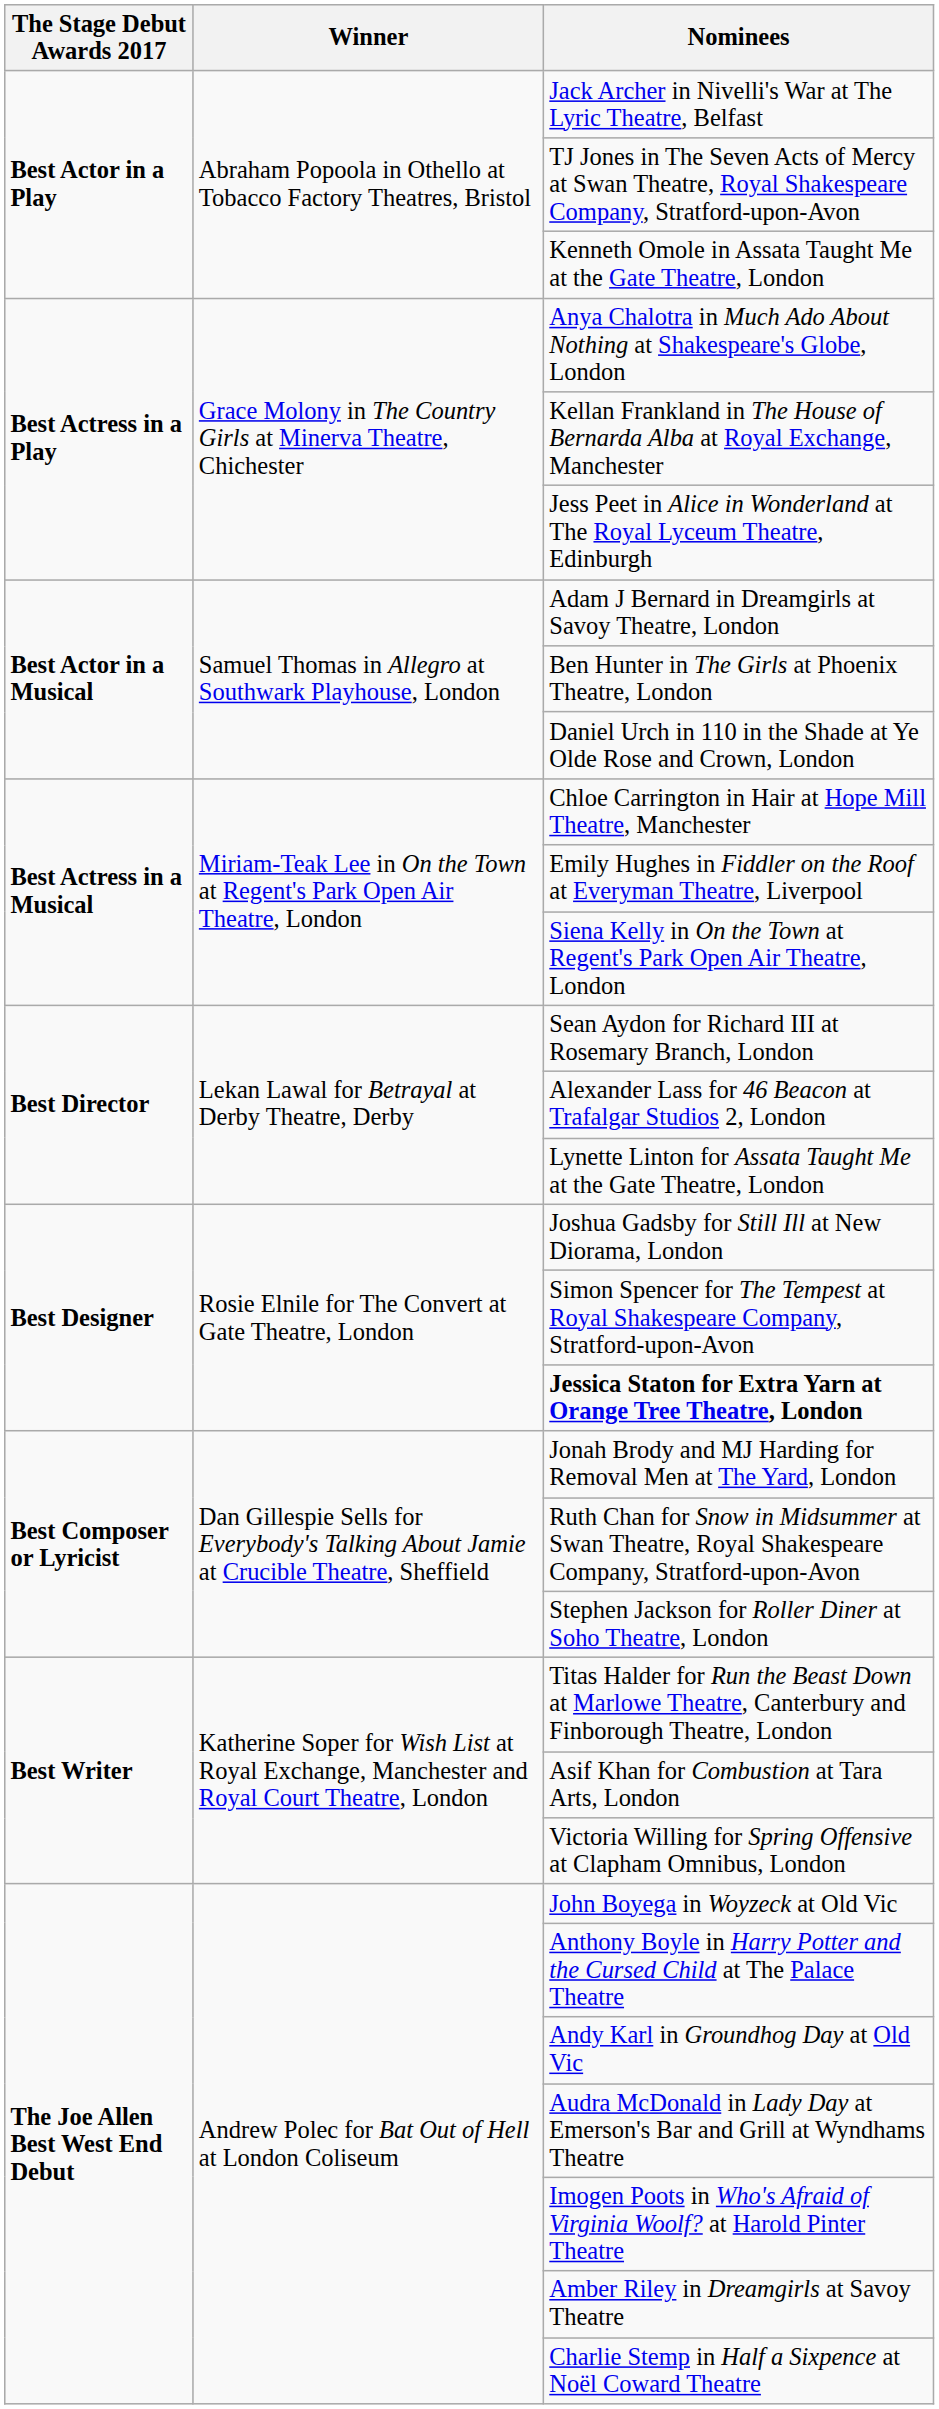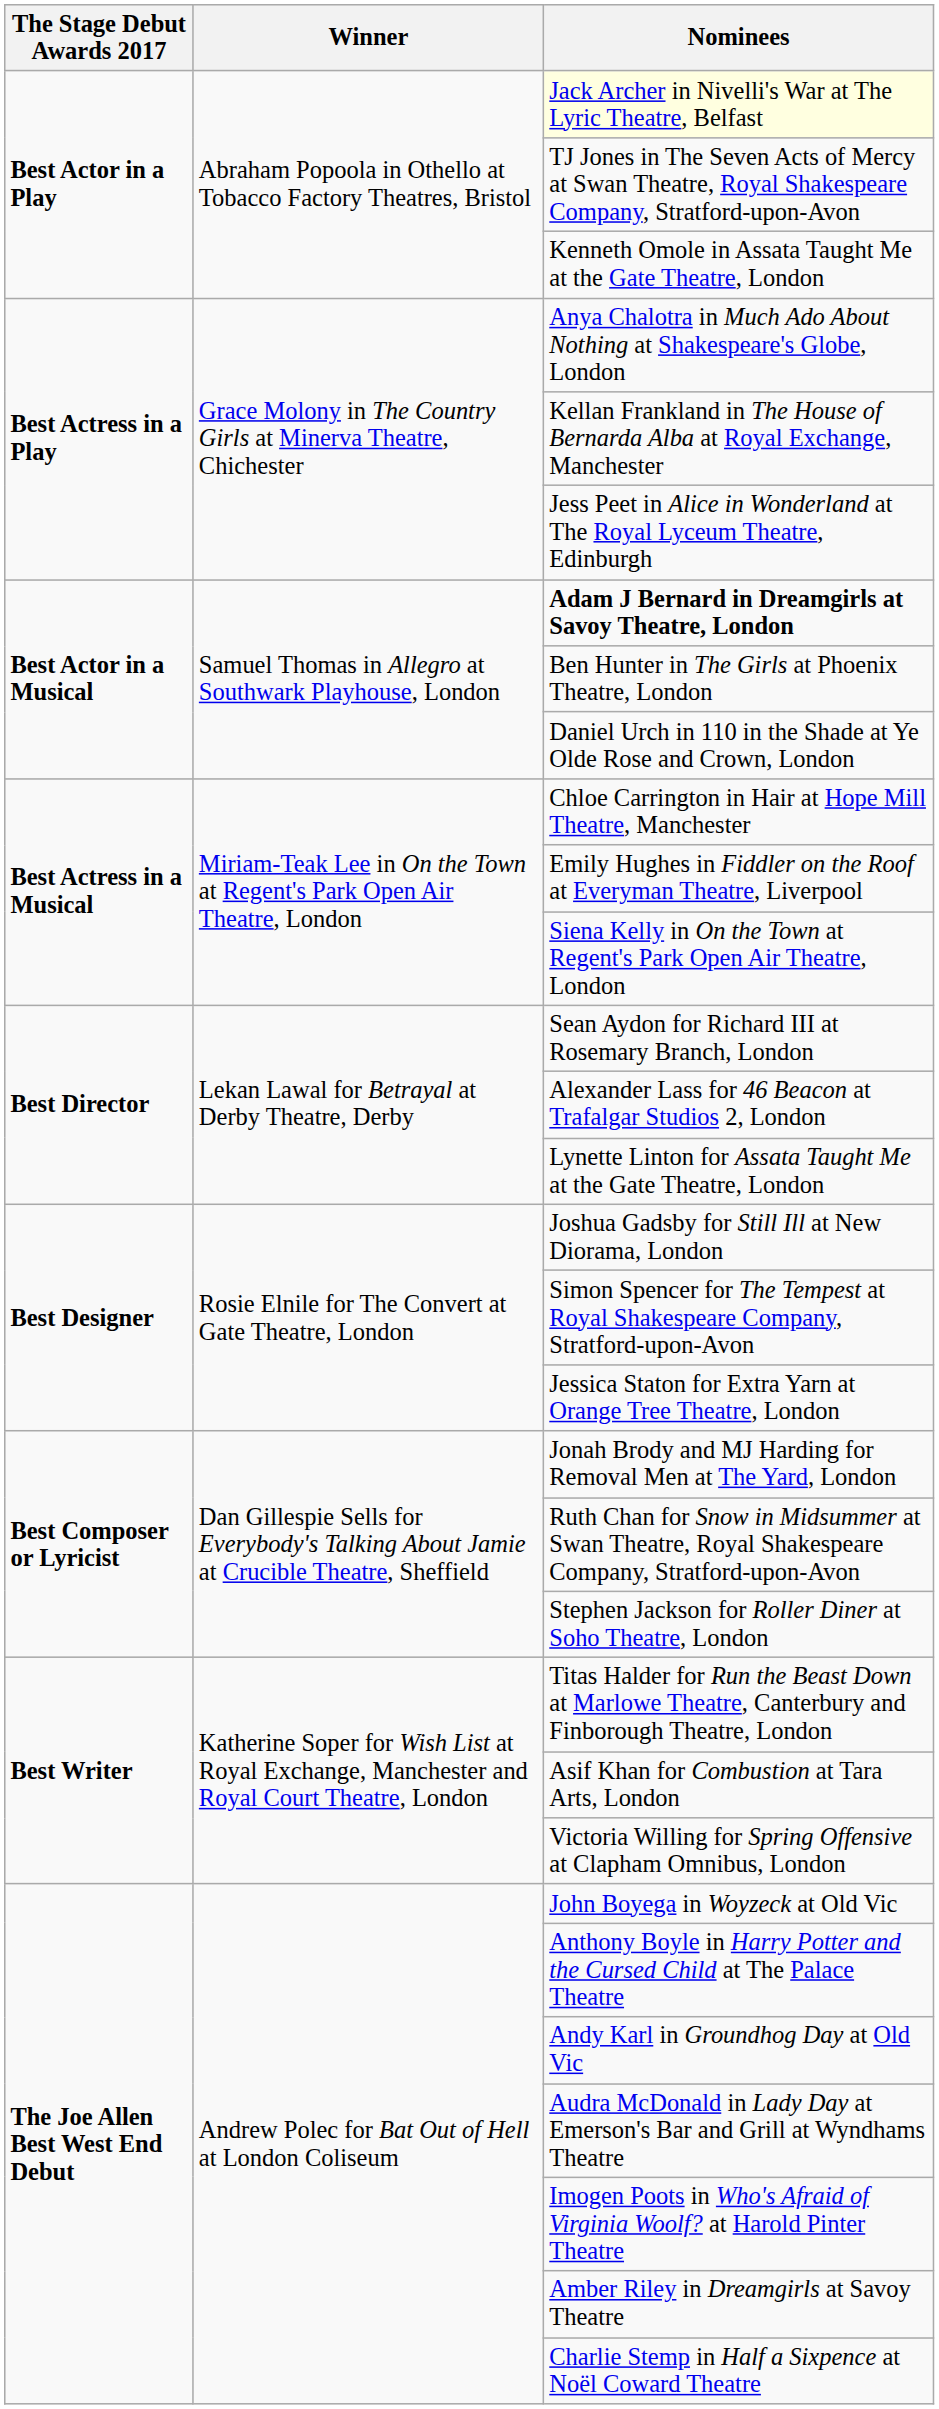(721, 104) no background -> (721, 104) lightyellow background
(712, 612) normal -> (726, 612) bold
(716, 1397) bold -> (702, 1397) normal
